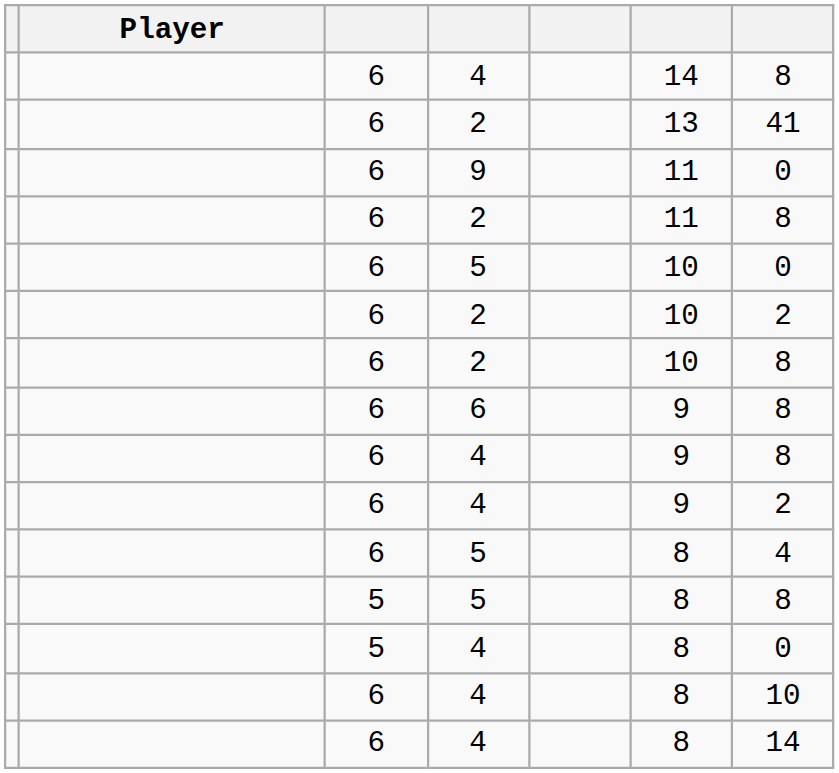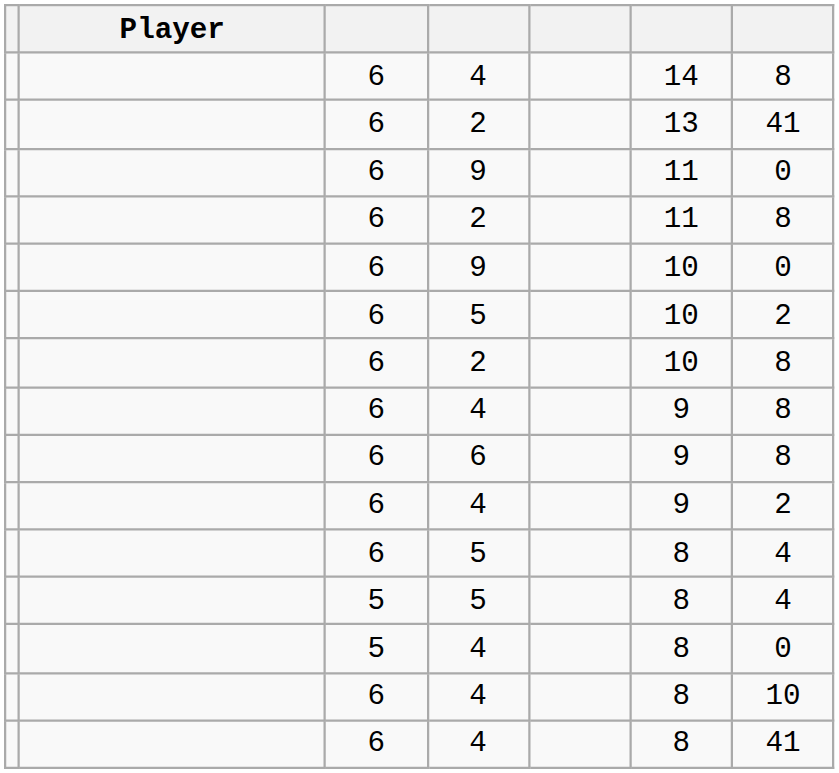(478, 267) 5 -> (478, 267) 9
(478, 315) 2 -> (478, 315) 5
(478, 410) 6 -> (478, 410) 4
(478, 458) 4 -> (478, 458) 6
(783, 601) 8 -> (783, 601) 4
(783, 744) 14 -> (783, 744) 41
